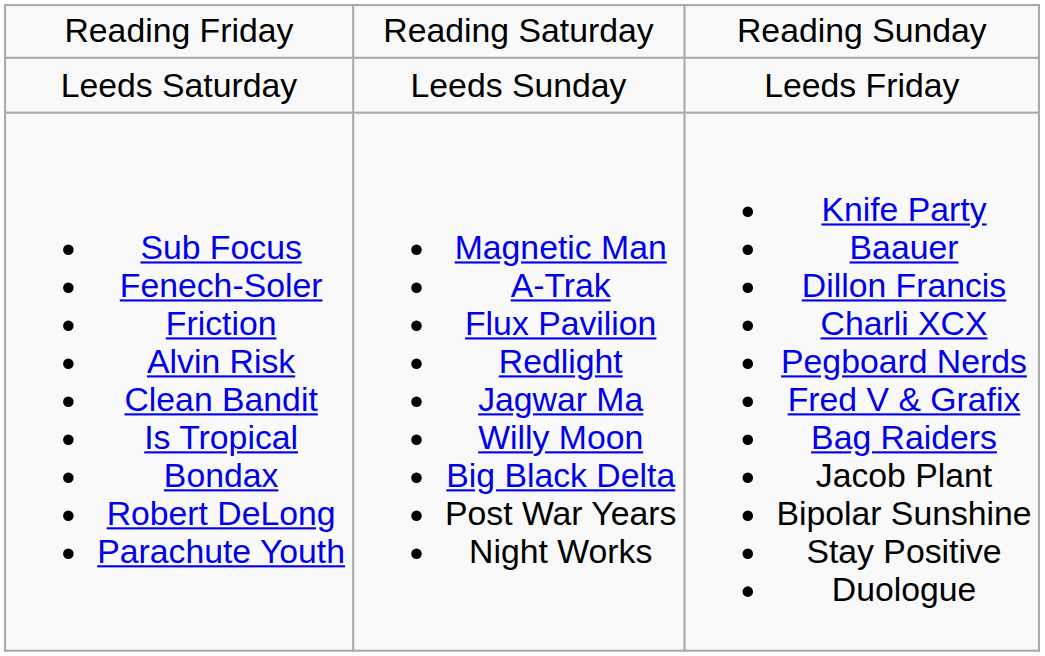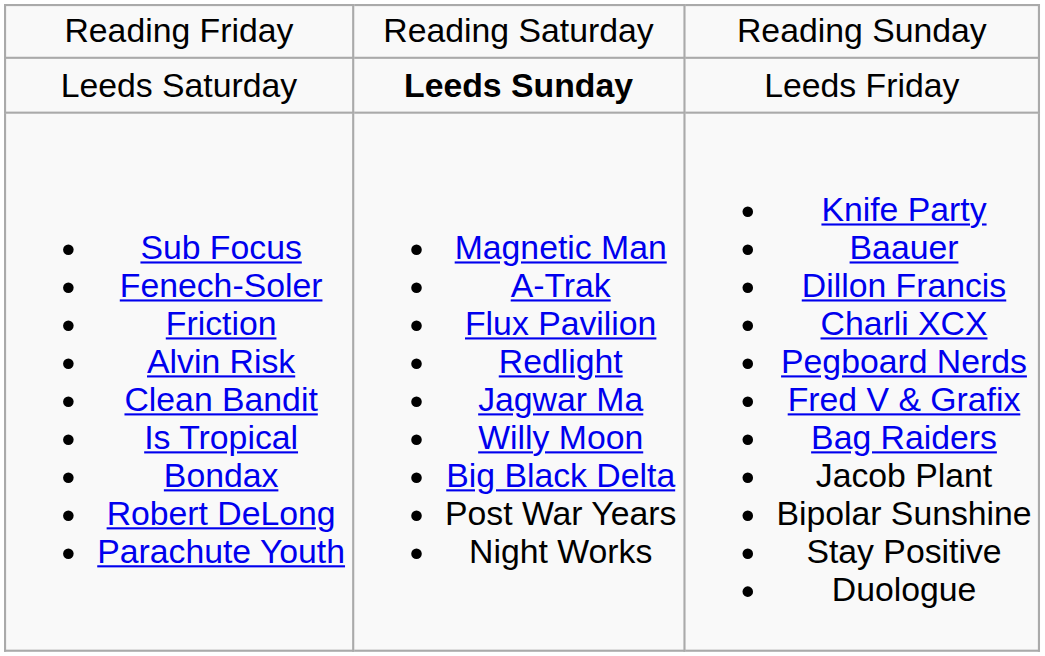(519, 84) normal -> (518, 84) bold
